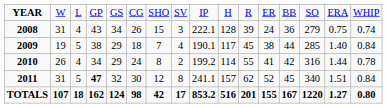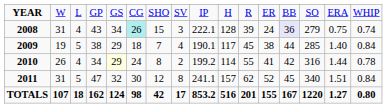(136, 29) no background -> (136, 29) paleturquoise background
(289, 29) no background -> (289, 29) lavender background
(117, 62) no background -> (117, 62) lightyellow background
(96, 78) bold -> (96, 78) normal
